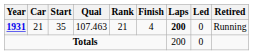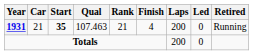(61, 27) normal -> (61, 27) bold
(178, 27) bold -> (178, 27) normal
